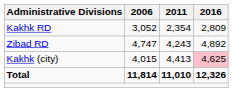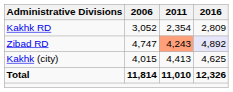(179, 43) no background -> (179, 43) lightsalmon background
(214, 43) no background -> (214, 43) lavender background
(214, 59) pink background -> (214, 59) no background
